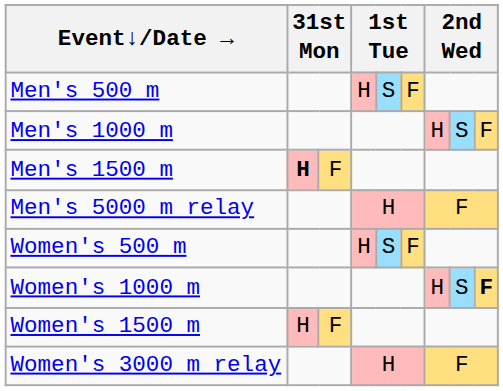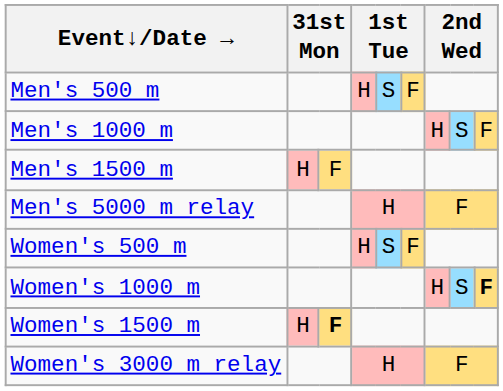(303, 170) bold -> (303, 170) normal
(335, 326) normal -> (335, 326) bold
